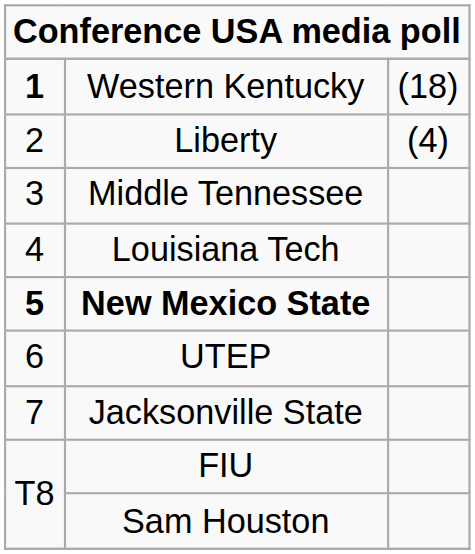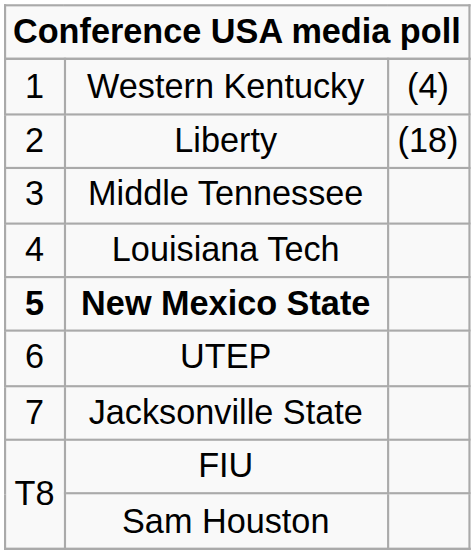(35, 86) bold -> (35, 86) normal
(428, 86) (18) -> (428, 86) (4)
(428, 140) (4) -> (428, 140) (18)
